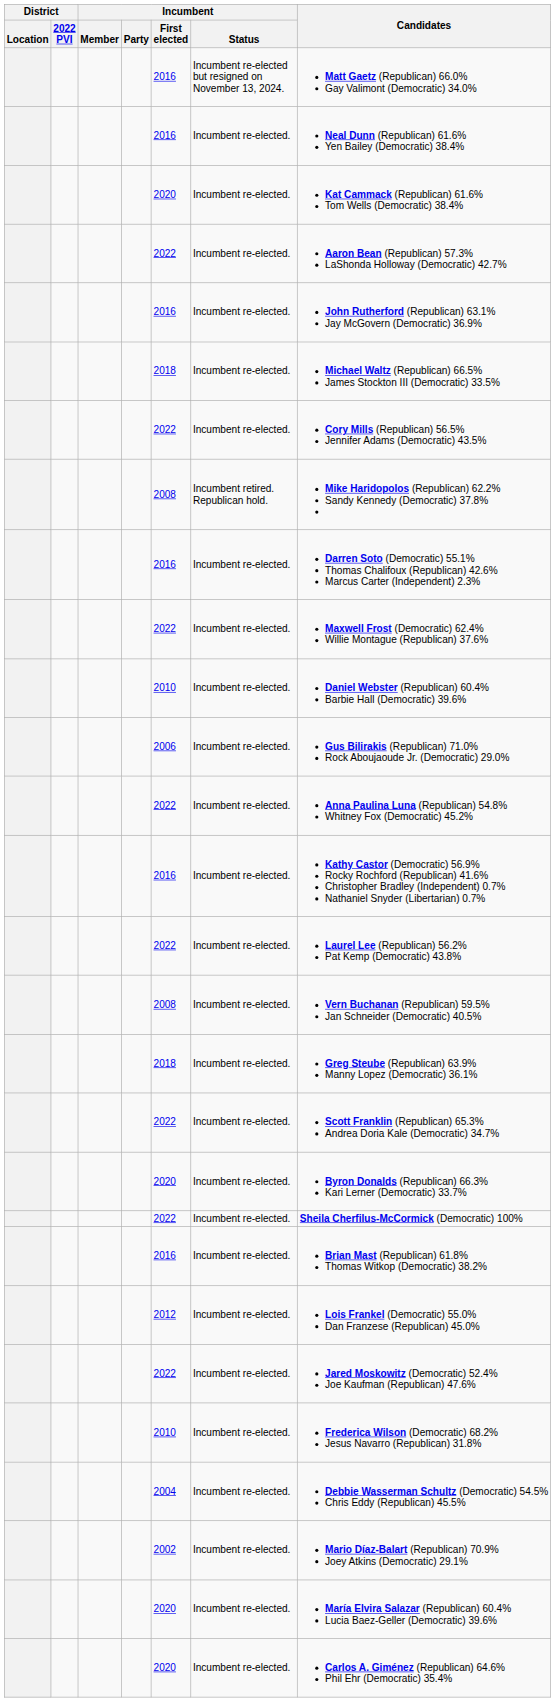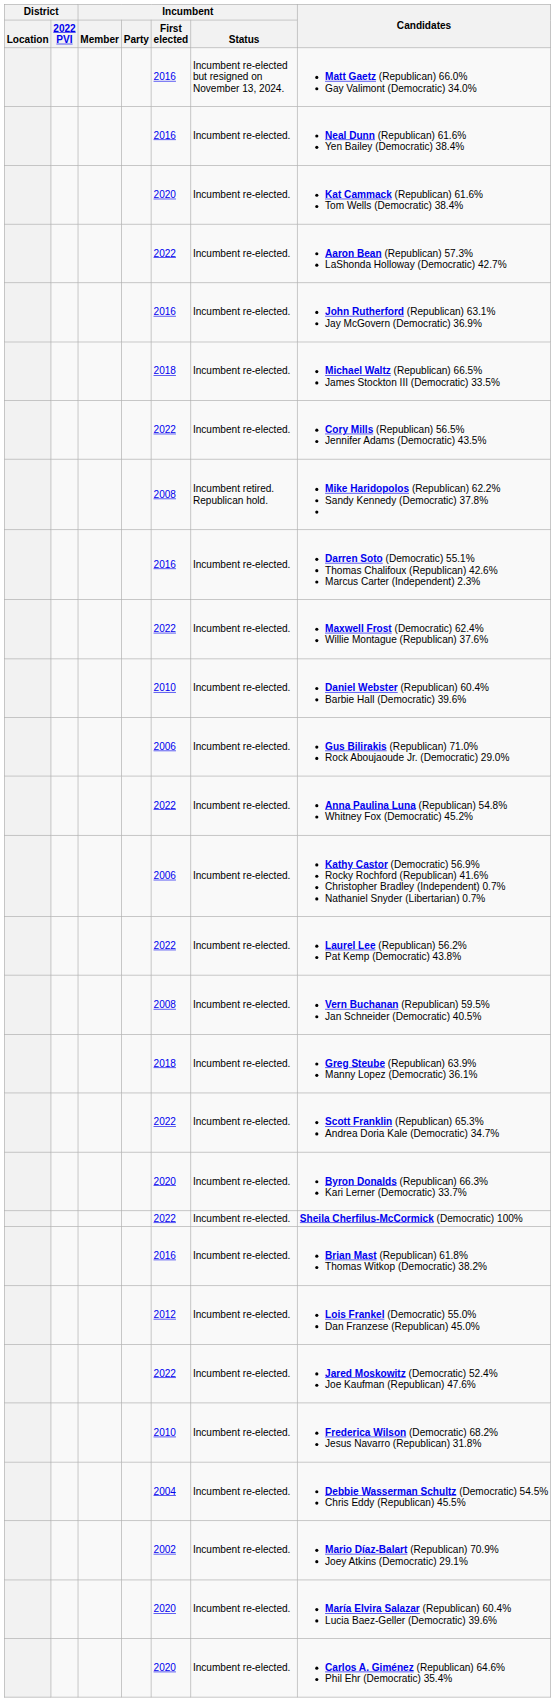(165, 875) 2016 -> (165, 875) 2006
